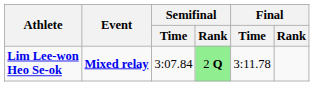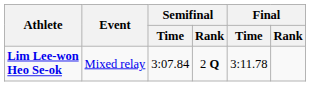(117, 63) bold -> (115, 63) normal
(213, 63) lightgreen background -> (210, 63) no background
